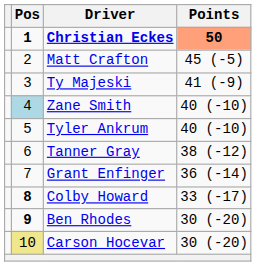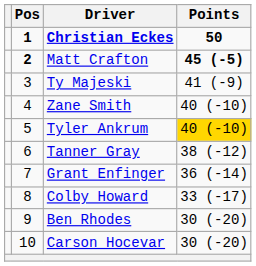(214, 39) lightsalmon background -> (214, 39) no background
(27, 62) normal -> (27, 62) bold
(214, 62) normal -> (214, 62) bold
(27, 107) lightblue background -> (27, 107) no background
(214, 130) no background -> (214, 130) gold background
(27, 198) bold -> (27, 198) normal
(27, 221) bold -> (27, 221) normal
(27, 244) khaki background -> (27, 244) no background
